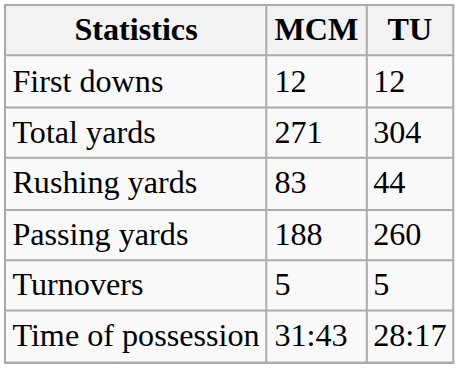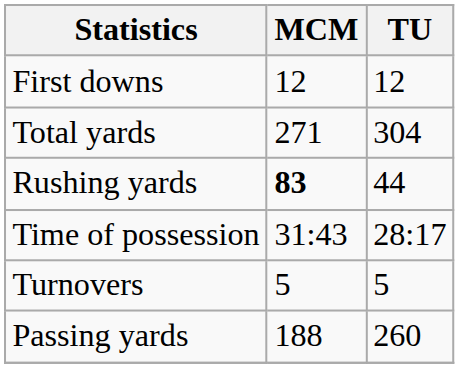(291, 183) normal -> (291, 183) bold
rows swapped: (100, 234) <-> (136, 336)
